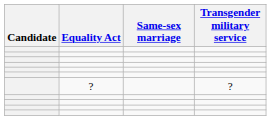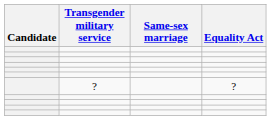columns swapped: (91, 38) <-> (230, 25)
